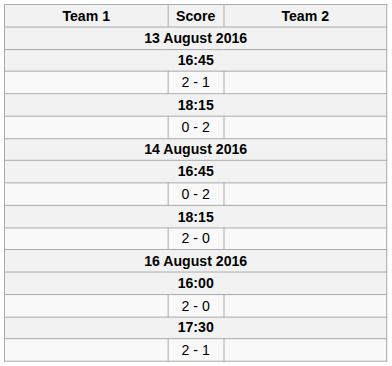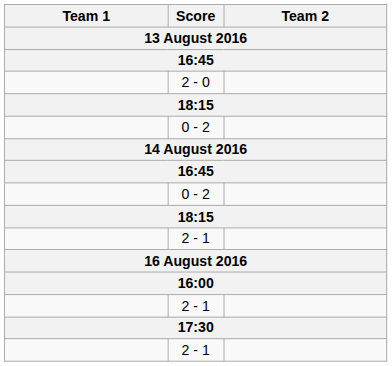(196, 83) 2 - 1 -> (196, 83) 2 - 0
(196, 239) 2 - 0 -> (196, 239) 2 - 1
(196, 306) 2 - 0 -> (196, 306) 2 - 1
